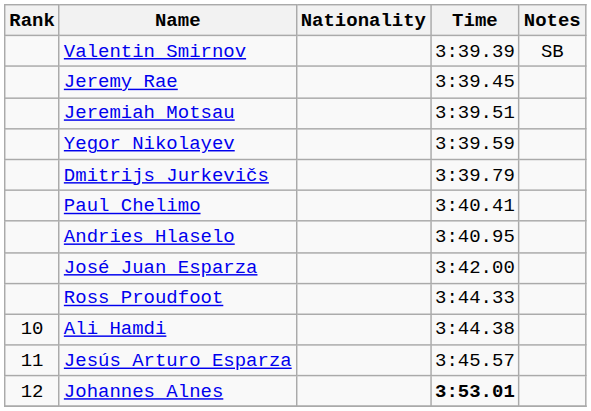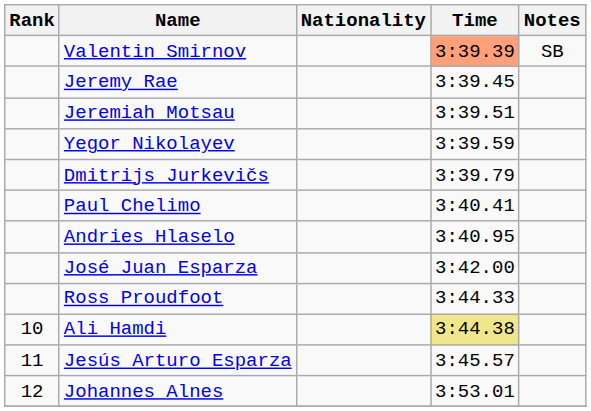(475, 51) no background -> (475, 51) lightsalmon background
(475, 330) no background -> (475, 330) khaki background
(475, 391) bold -> (475, 391) normal
